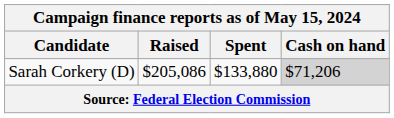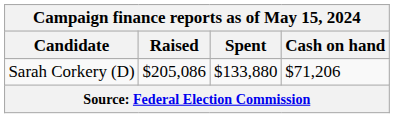(313, 71) lightgrey background -> (313, 71) no background
